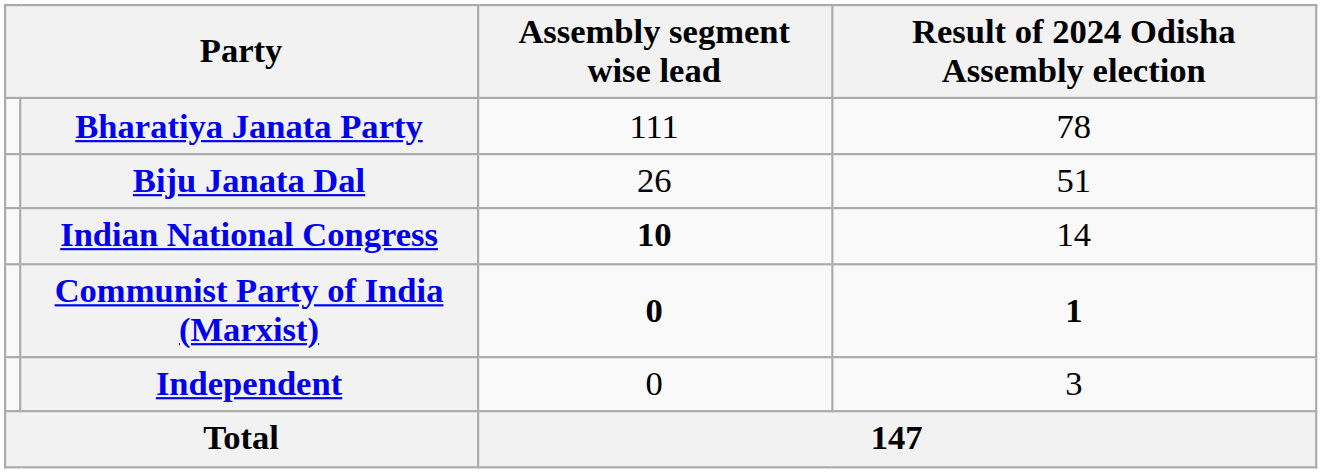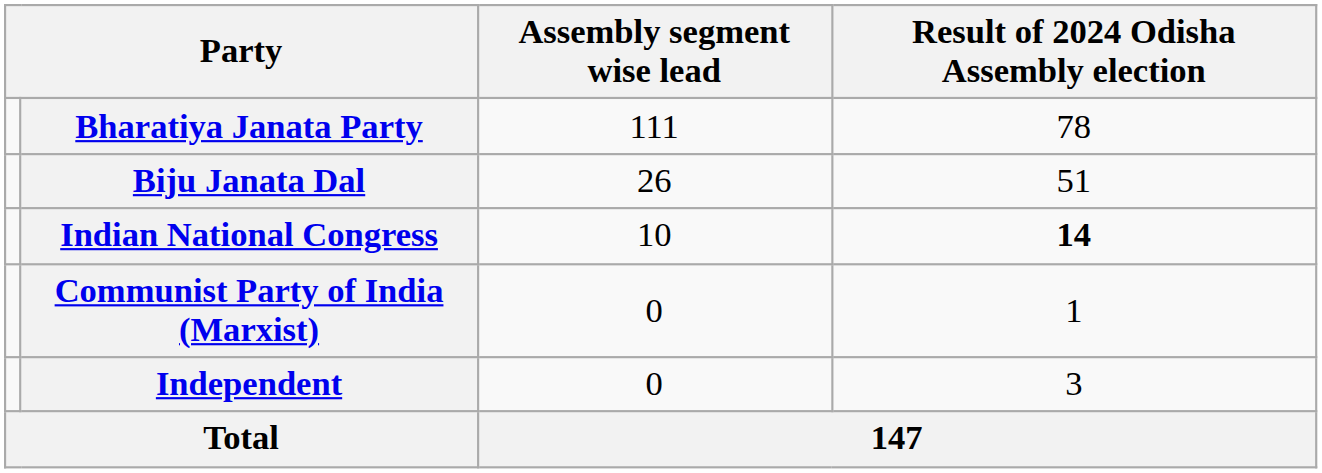(654, 235) bold -> (654, 235) normal
(1074, 235) normal -> (1074, 235) bold
(654, 309) bold -> (654, 309) normal
(1074, 309) bold -> (1074, 309) normal
